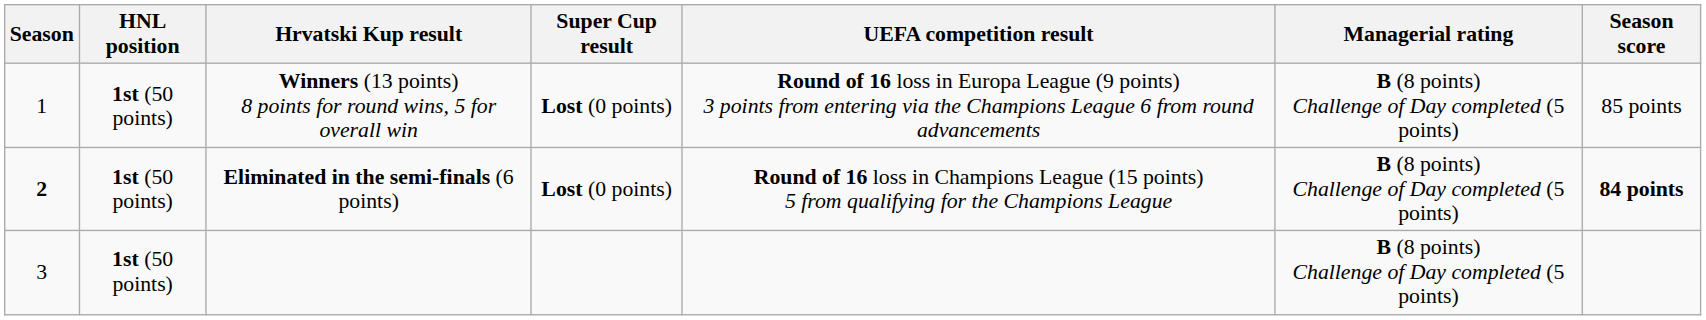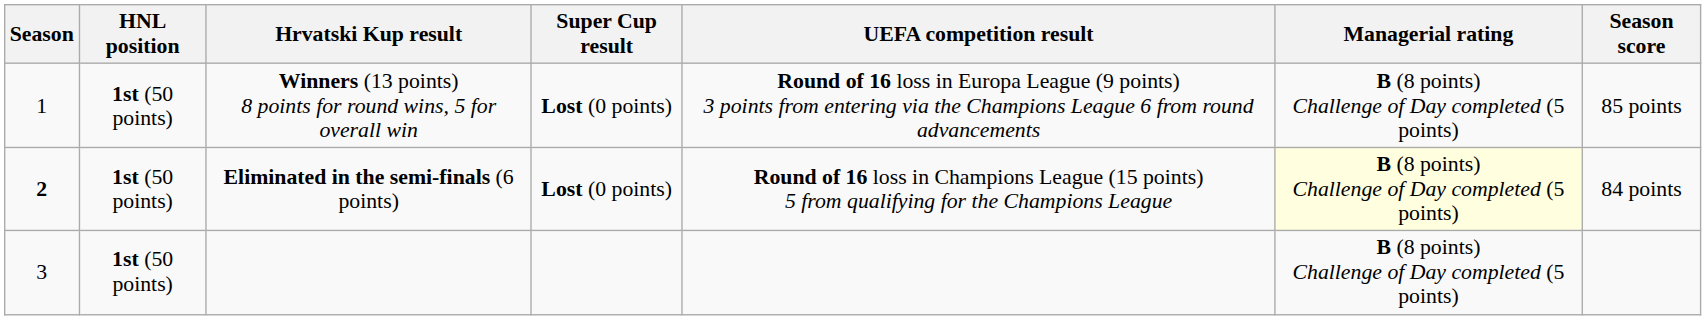(1428, 188) no background -> (1428, 188) lightyellow background
(1641, 188) bold -> (1641, 188) normal
